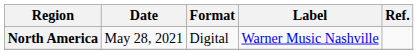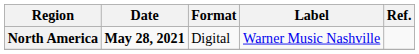(144, 37) normal -> (145, 37) bold
